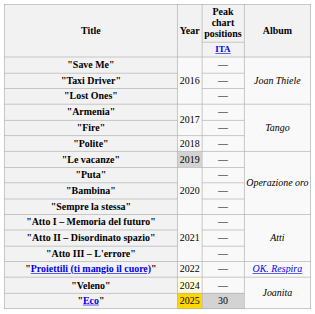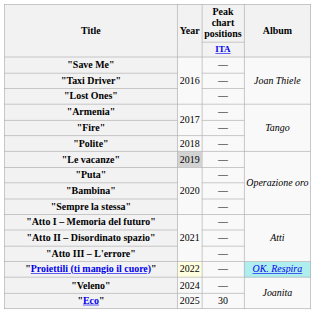(190, 269) no background -> (190, 269) lightyellow background
(277, 269) no background -> (277, 269) paleturquoise background
(190, 285) lightyellow background -> (190, 285) no background
(190, 301) gold background -> (190, 301) no background
(223, 301) lightgrey background -> (223, 301) no background
